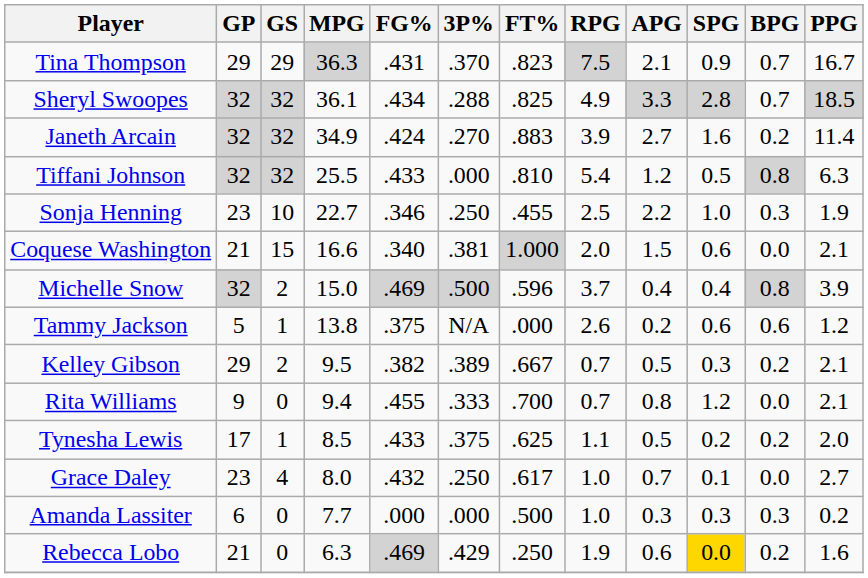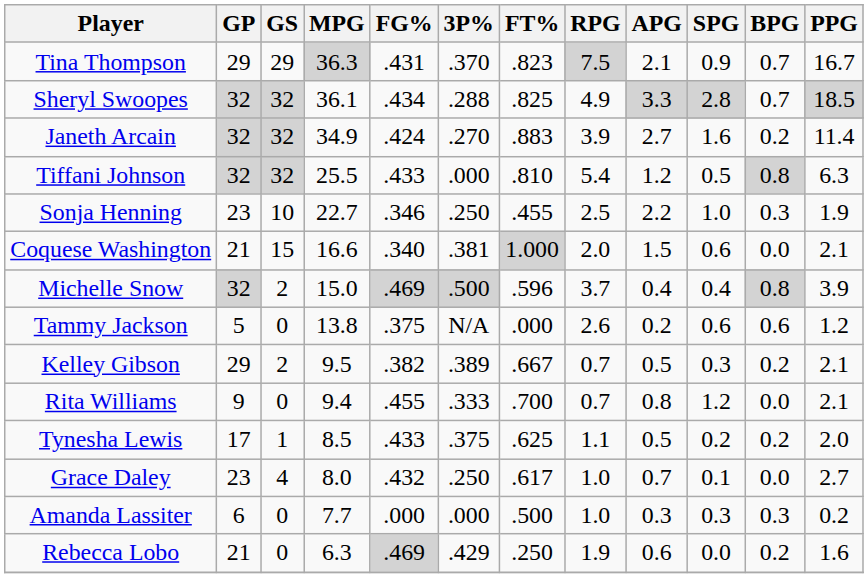(282, 325) 1 -> (282, 325) 0
(716, 552) gold background -> (716, 552) no background
